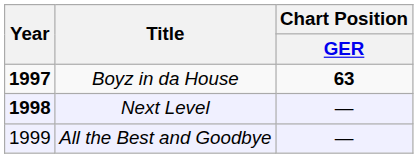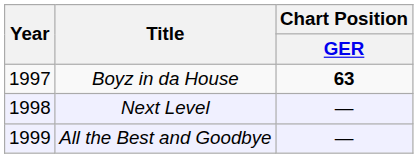(30, 78) bold -> (30, 78) normal
(30, 108) bold -> (30, 108) normal
